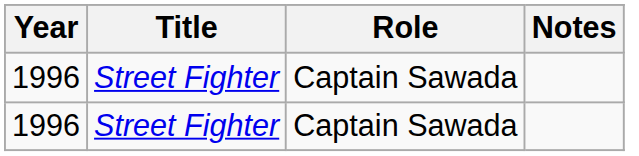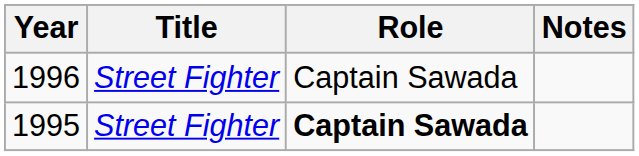(46, 125) 1996 -> (46, 125) 1995
(405, 125) normal -> (410, 125) bold
